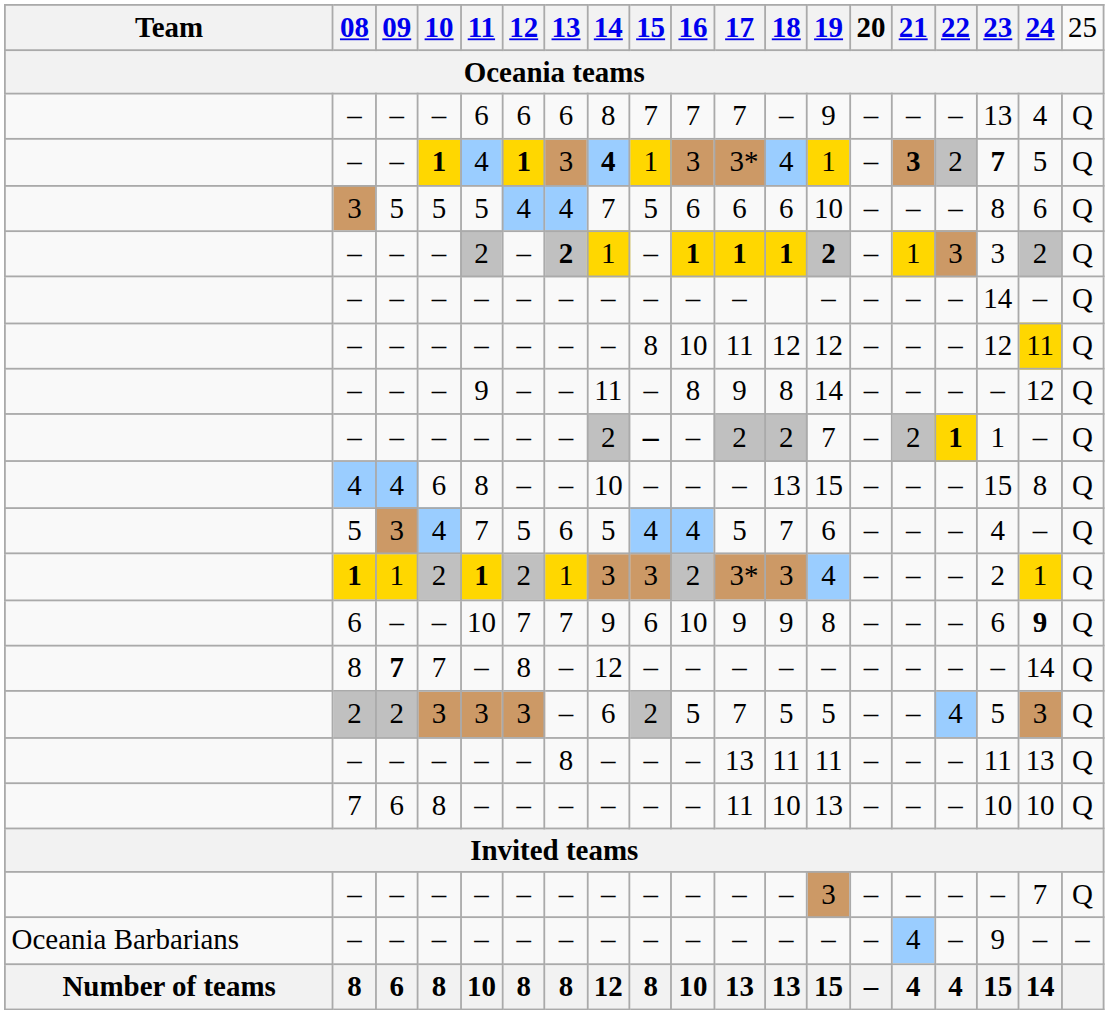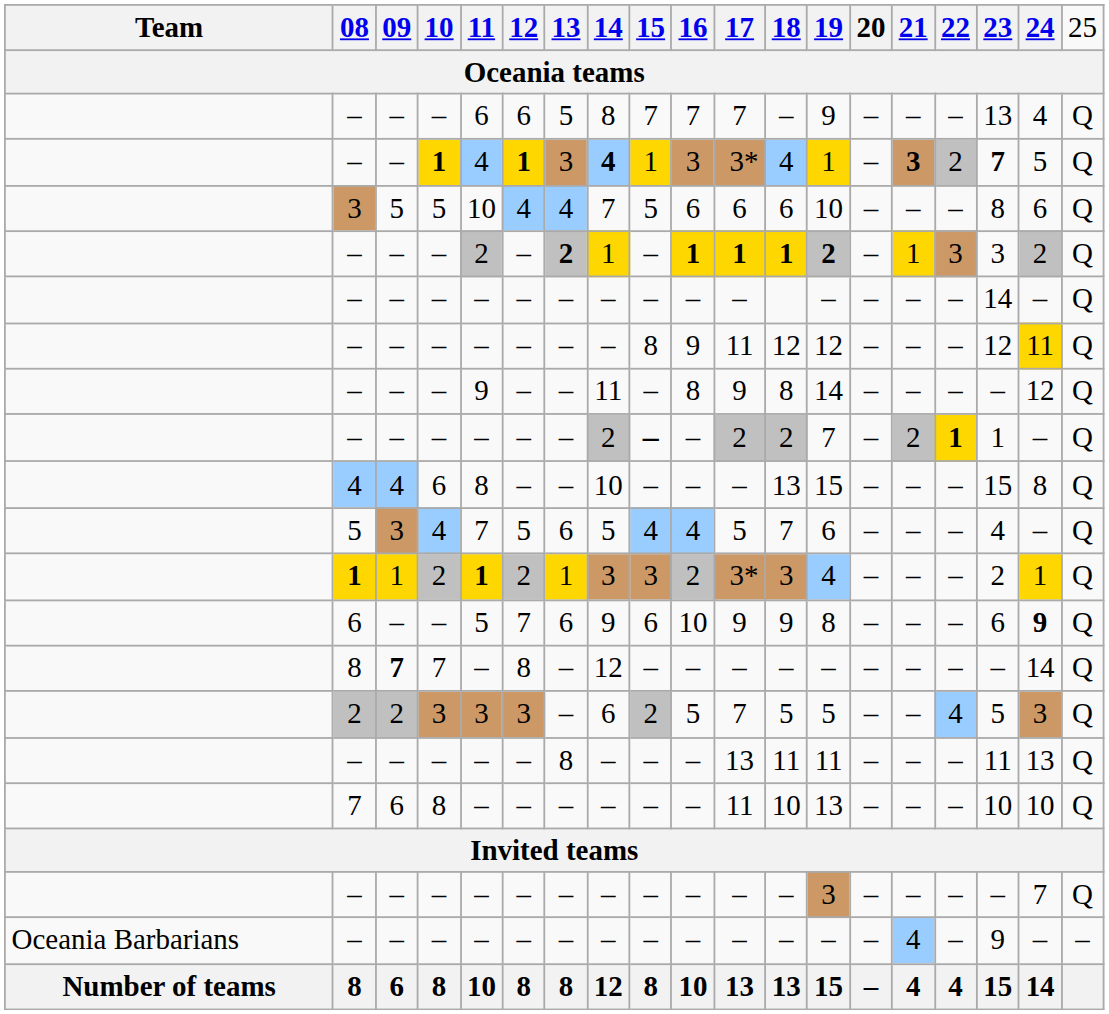(566, 115) 6 -> (566, 115) 5
(481, 207) 5 -> (481, 207) 10
(693, 345) 10 -> (693, 345) 9
(481, 622) 10 -> (481, 622) 5
(566, 622) 7 -> (566, 622) 6
